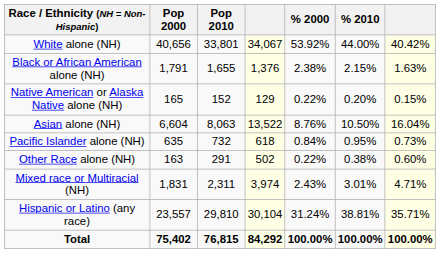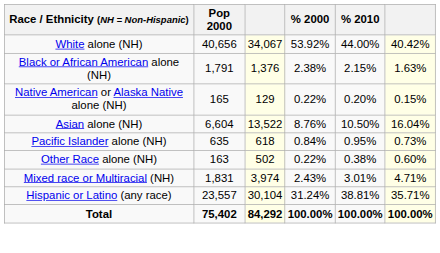- column: (221, 19)
